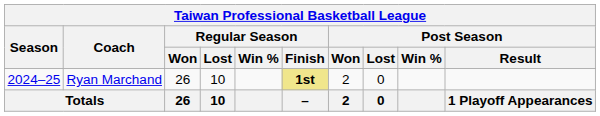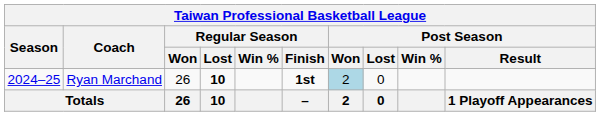(218, 80) normal -> (218, 80) bold
(305, 80) khaki background -> (305, 80) no background
(346, 80) no background -> (346, 80) lightblue background
